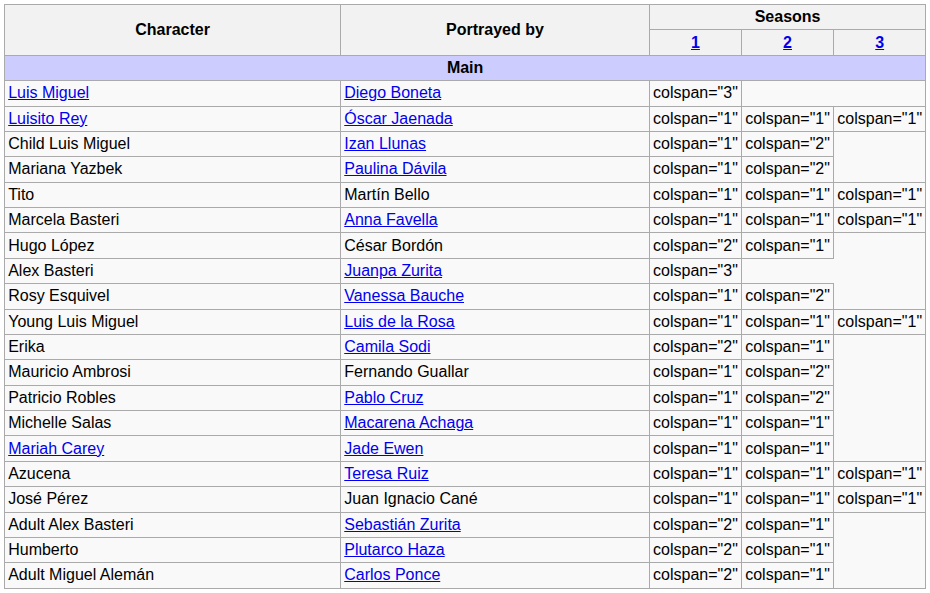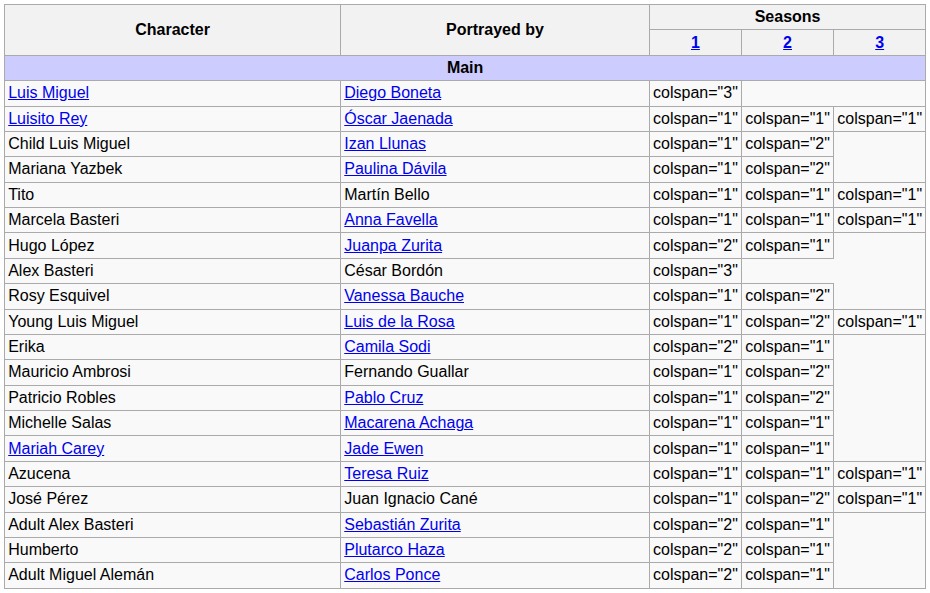(394, 245) César Bordón -> (393, 245) Juanpa Zurita
(393, 270) Juanpa Zurita -> (394, 270) César Bordón
(788, 321) colspan="1" -> (788, 321) colspan="2"
(788, 499) colspan="1" -> (788, 499) colspan="2"
